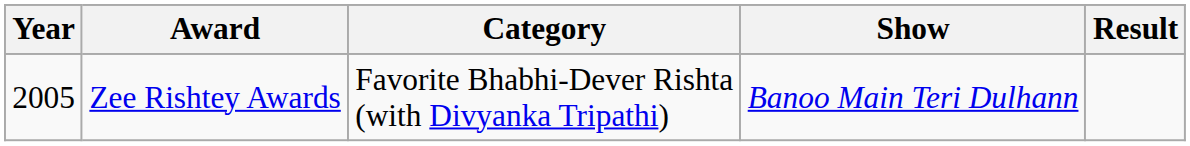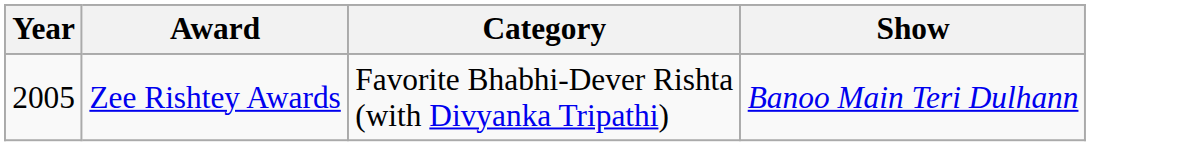- column: (1136, 29)
